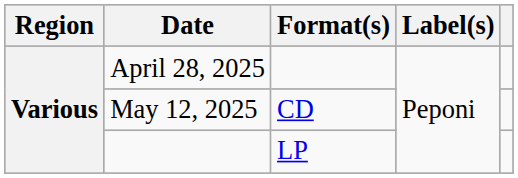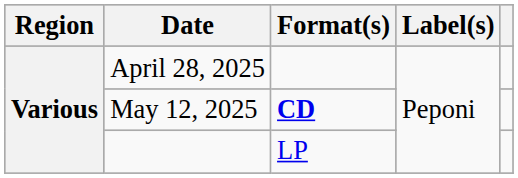(295, 109) normal -> (296, 109) bold
